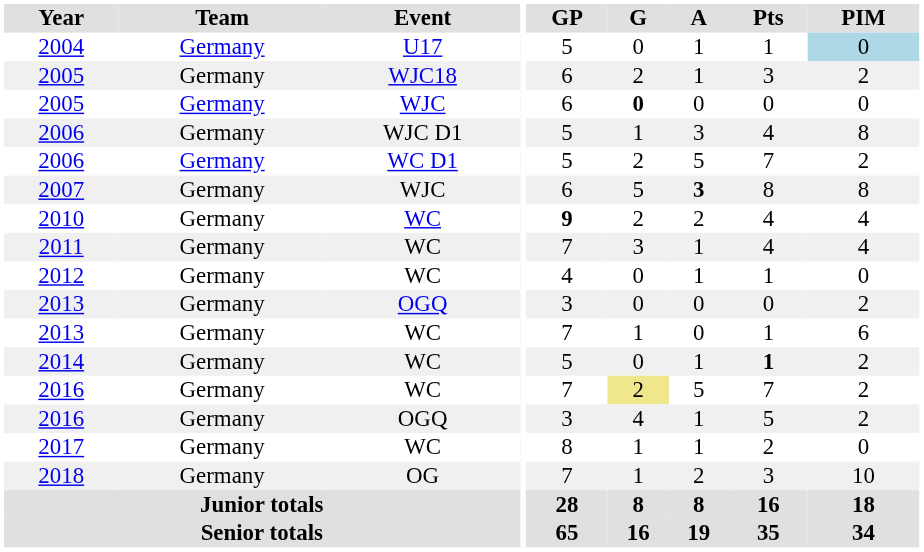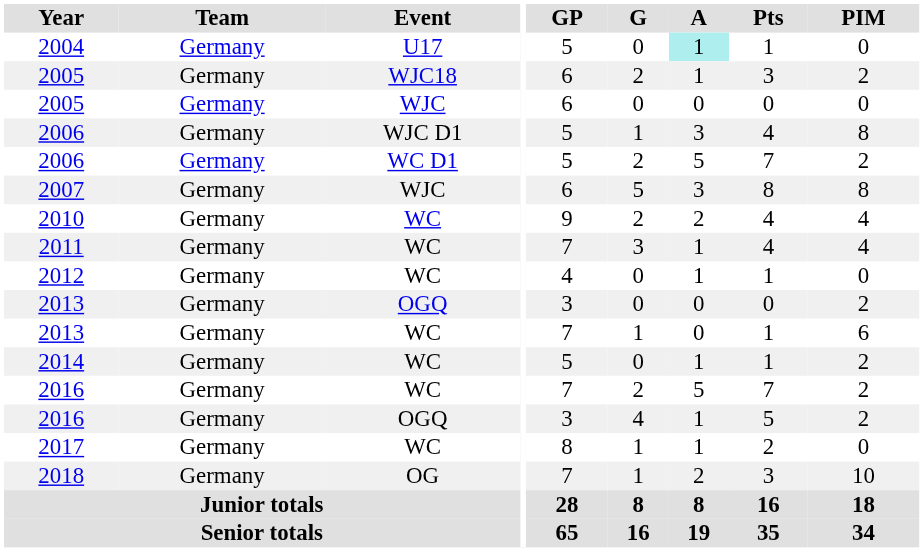(699, 46) no background -> (699, 46) paleturquoise background
(863, 46) lightblue background -> (863, 46) no background
(638, 103) bold -> (638, 103) normal
(699, 189) bold -> (699, 189) normal
(567, 218) bold -> (567, 218) normal
(768, 361) bold -> (768, 361) normal
(638, 389) khaki background -> (638, 389) no background
